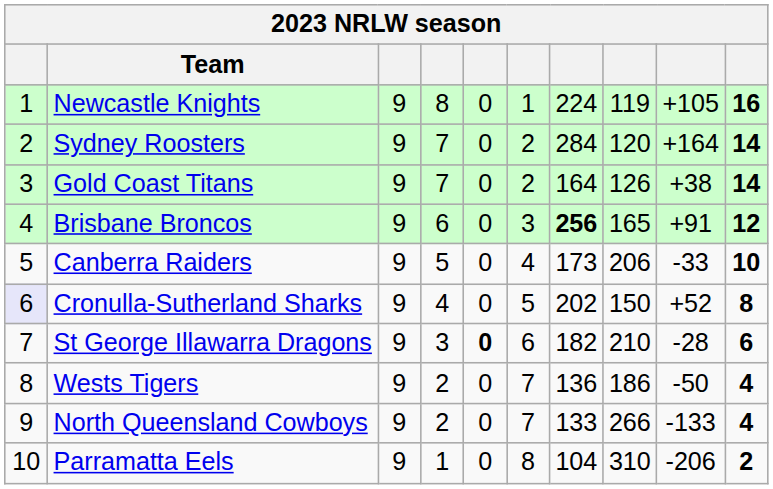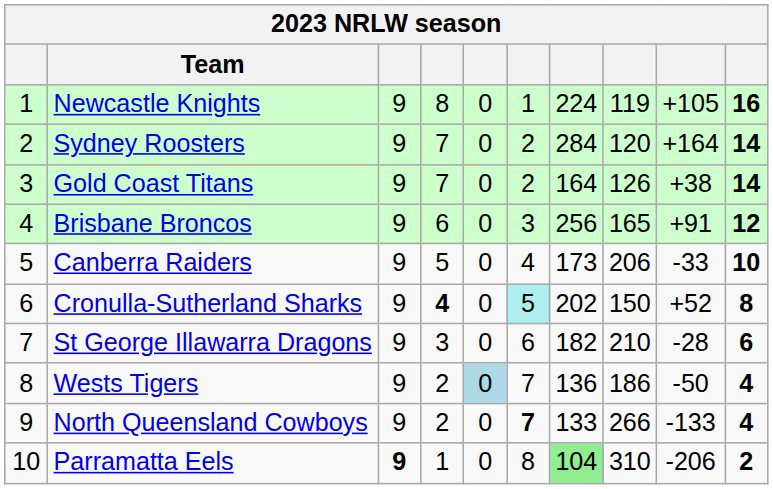(576, 223) bold -> (576, 223) normal
(26, 303) lavender background -> (26, 303) no background
(442, 303) normal -> (442, 303) bold
(528, 303) no background -> (528, 303) paleturquoise background
(485, 343) bold -> (485, 343) normal
(485, 382) no background -> (485, 382) lightblue background
(528, 422) normal -> (528, 422) bold
(399, 462) normal -> (399, 462) bold
(576, 462) no background -> (576, 462) lightgreen background
